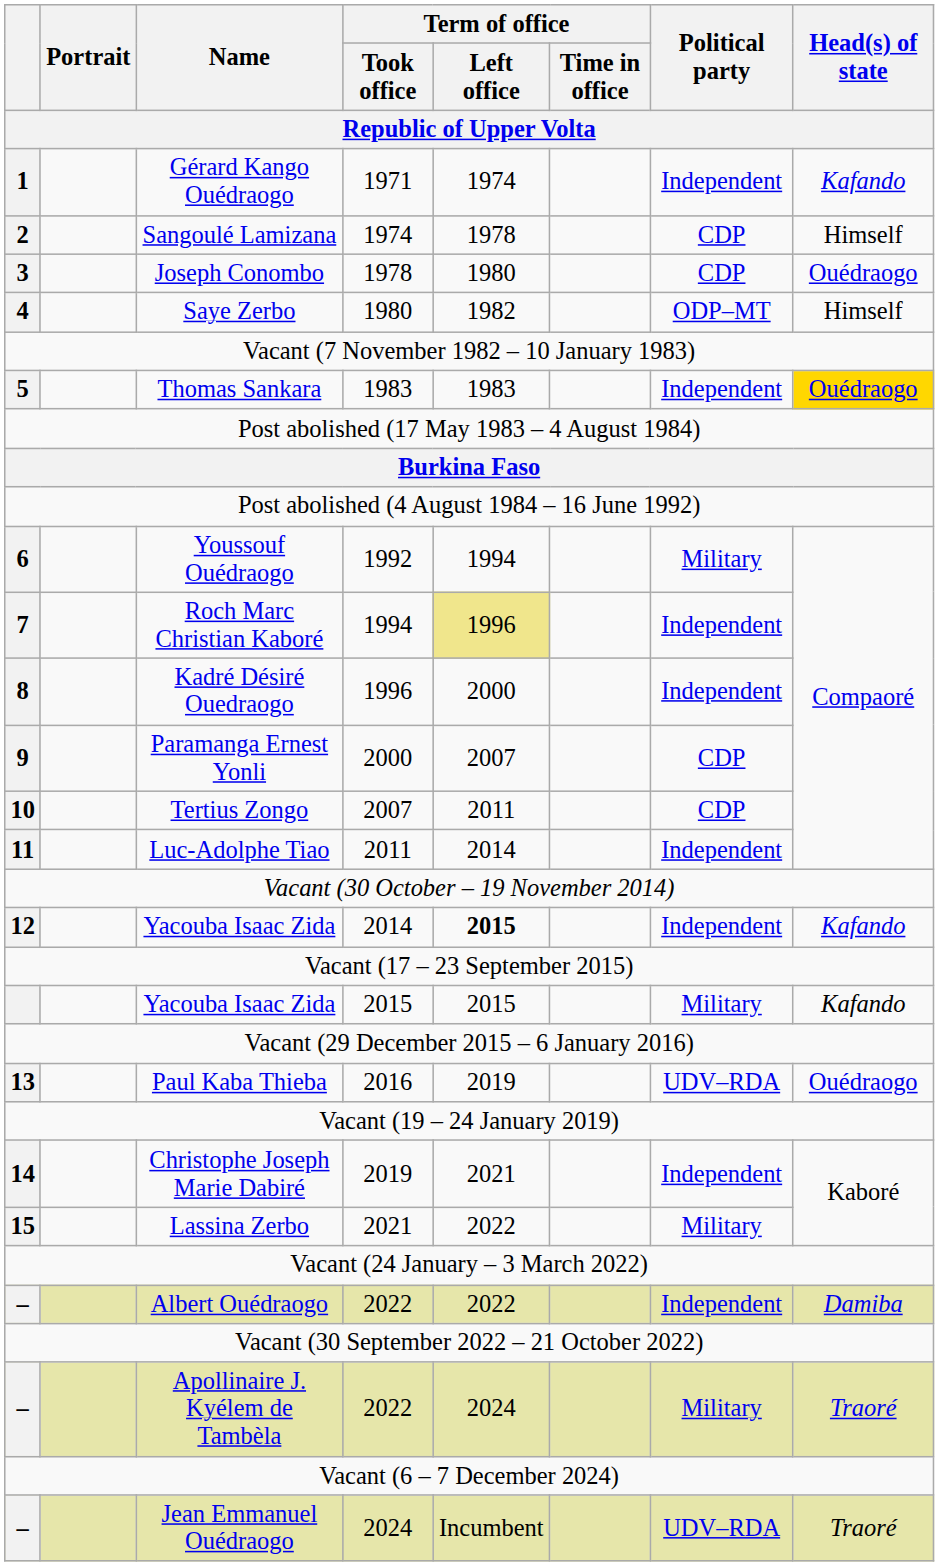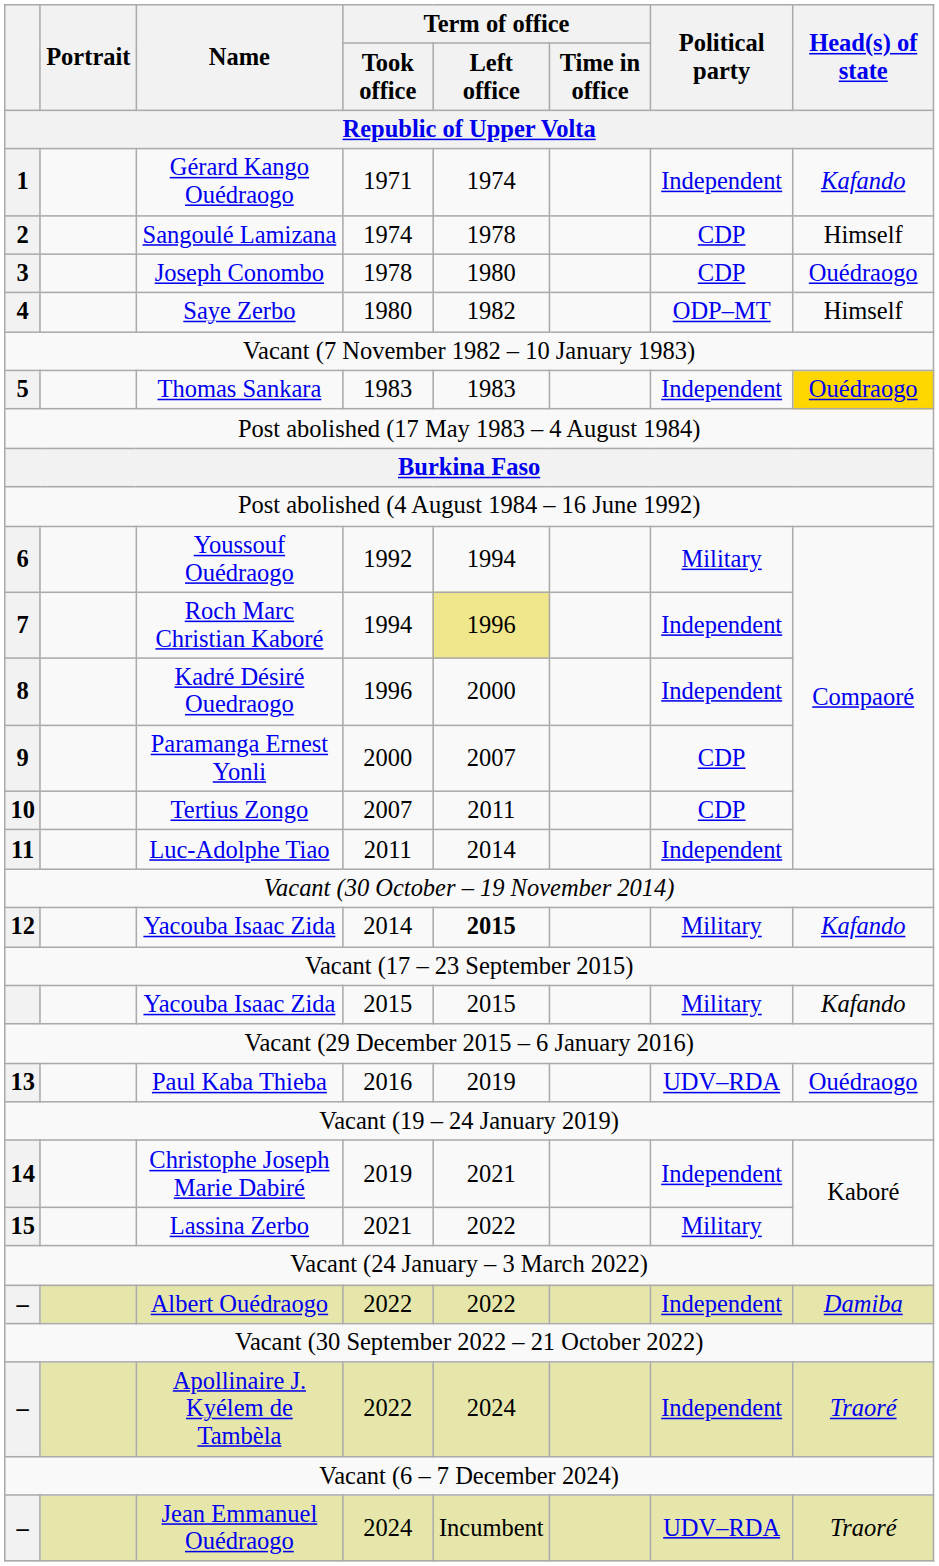(722, 926) Independent -> (722, 926) Military
(722, 1408) Military -> (722, 1408) Independent
